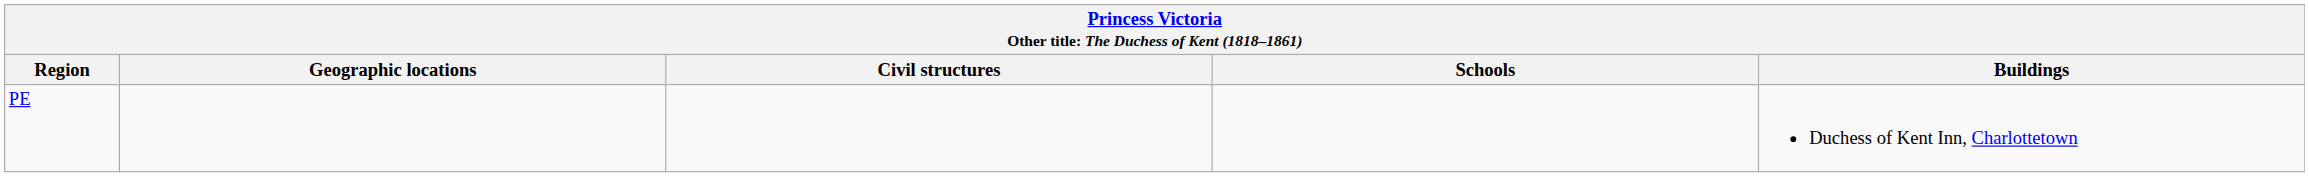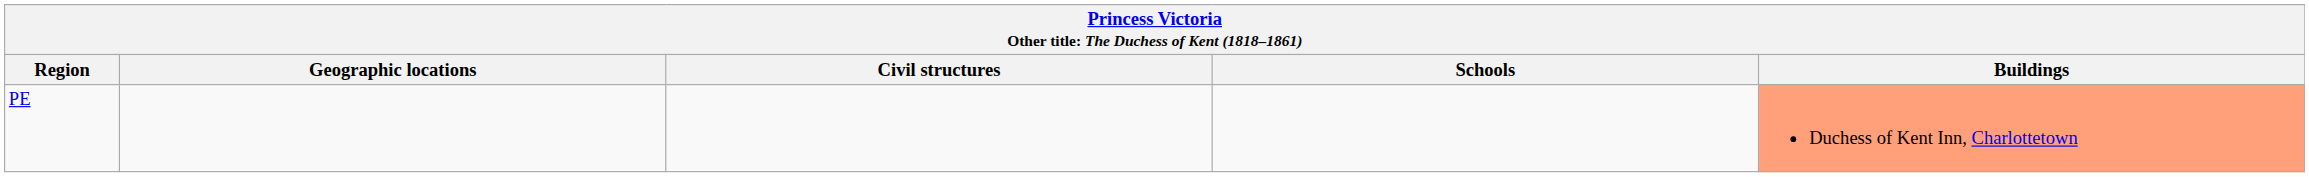(2032, 138) no background -> (2032, 138) lightsalmon background
